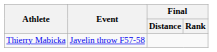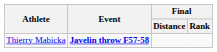(107, 41) normal -> (109, 41) bold
